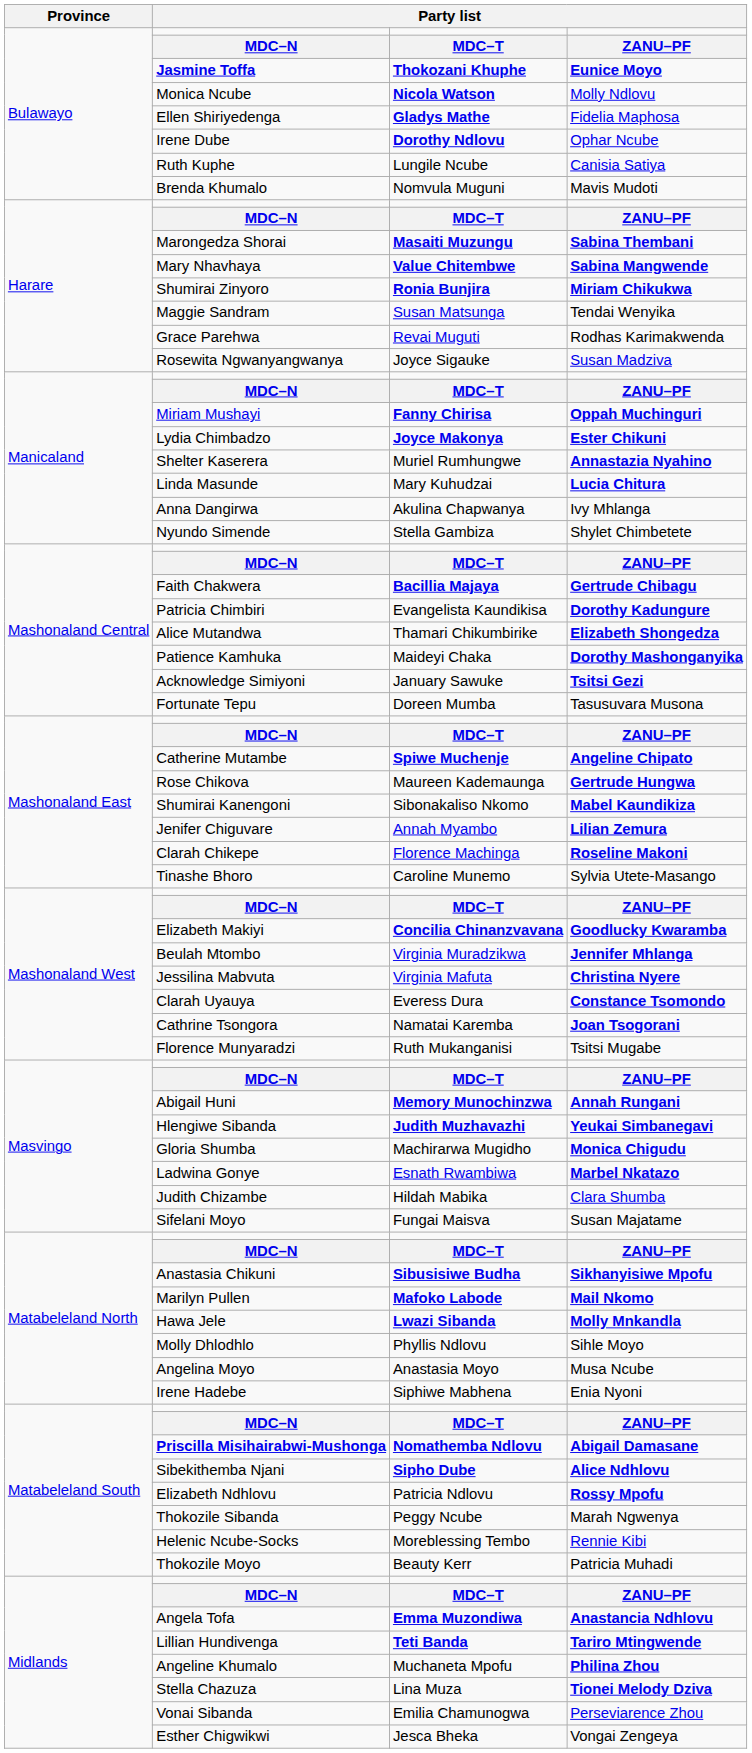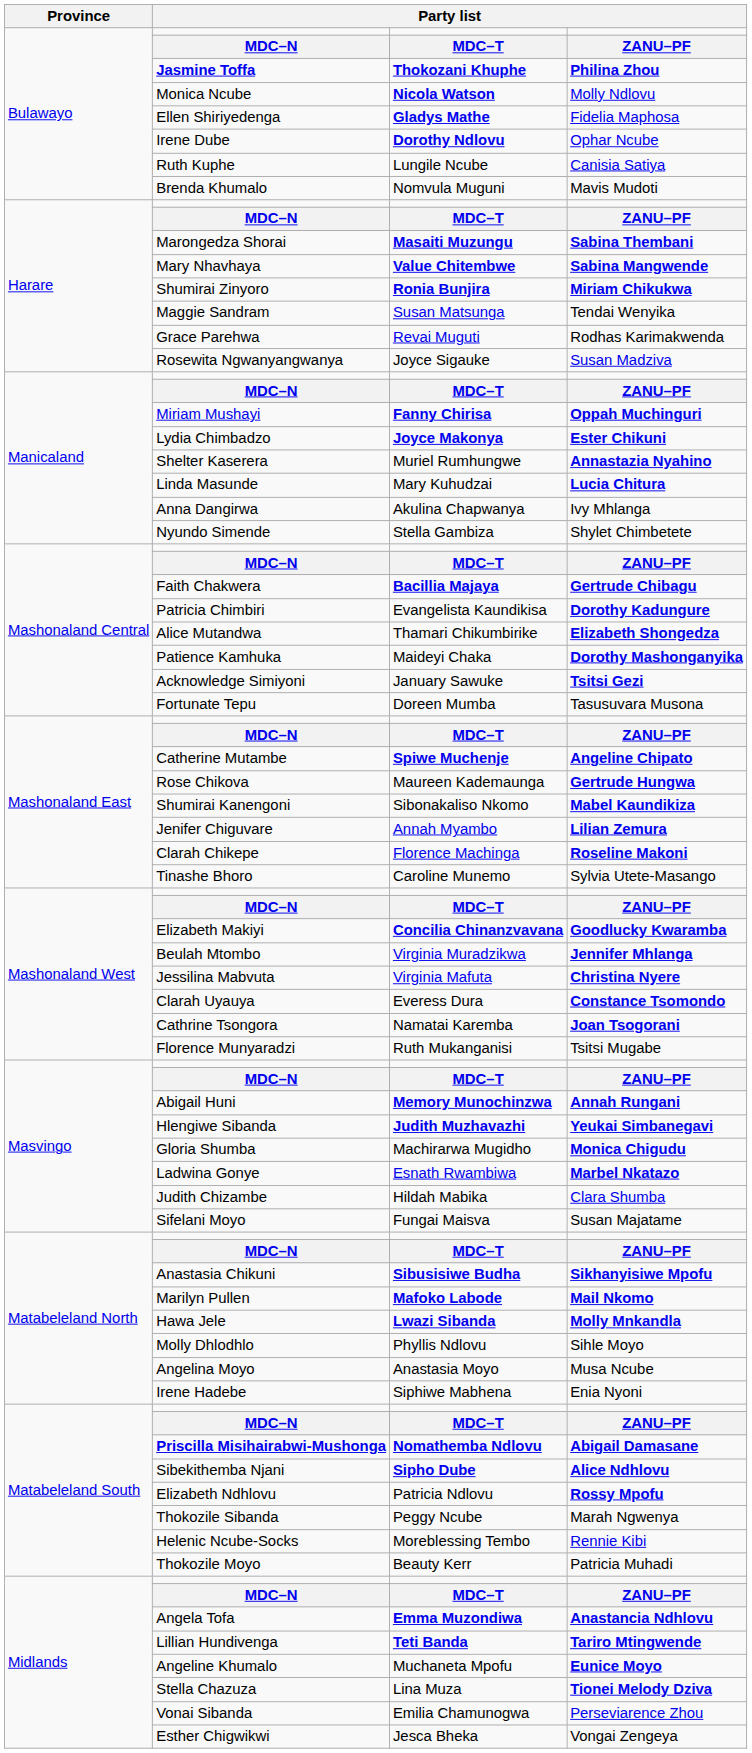(616, 70) Eunice Moyo -> (615, 70) Philina Zhou
(615, 1666) Philina Zhou -> (616, 1666) Eunice Moyo
